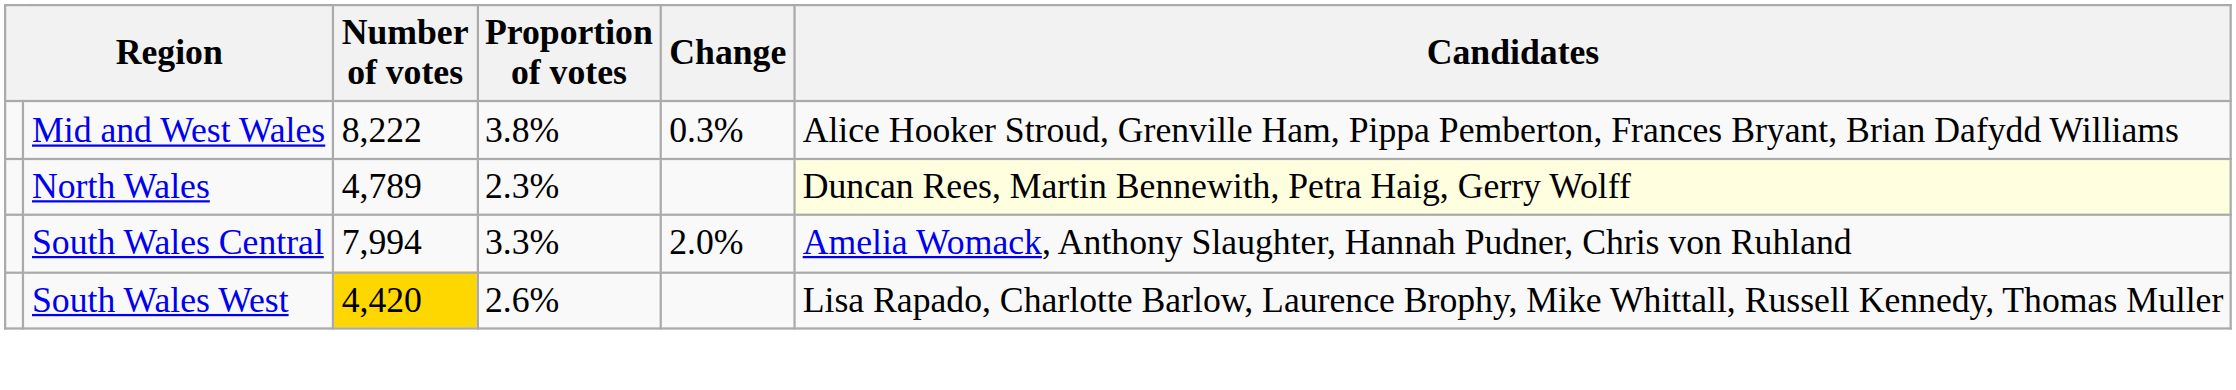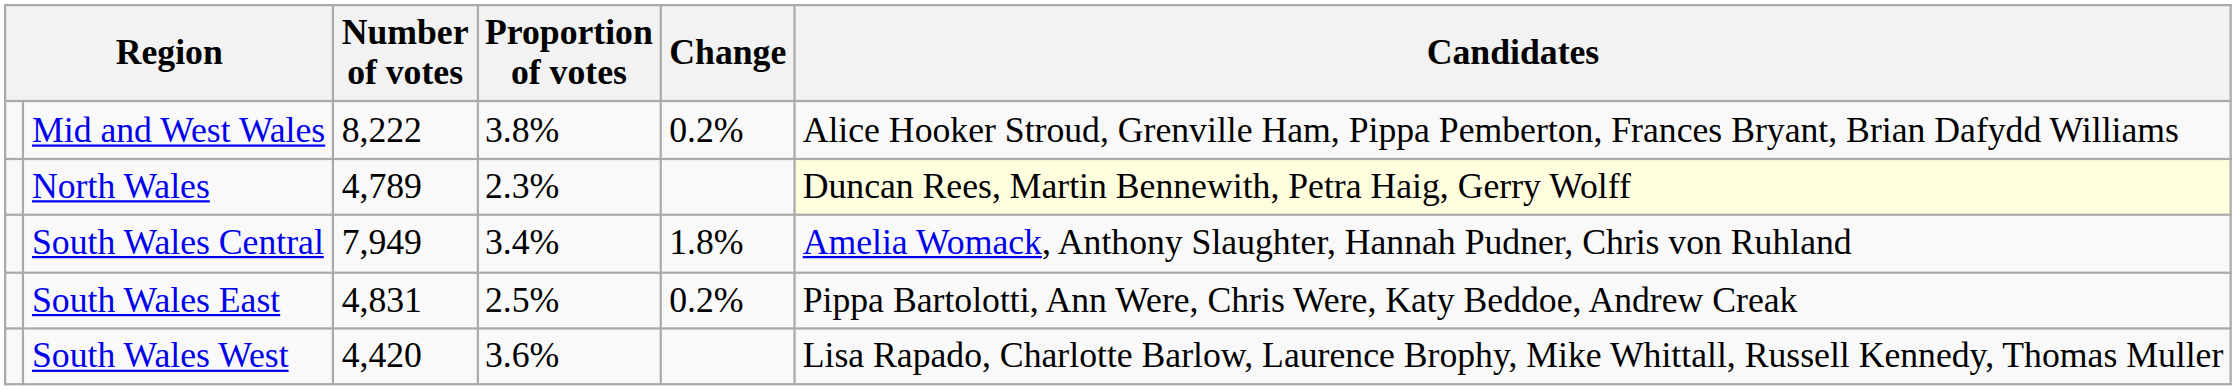(706, 129) 0.3% -> (706, 129) 0.2%
(382, 242) 7,994 -> (382, 242) 7,949
(522, 242) 3.3% -> (522, 242) 3.4%
(706, 242) 2.0% -> (706, 242) 1.8%
+ row: (156, 299)
(382, 299) gold background -> (382, 355) no background
(522, 299) 2.6% -> (522, 355) 3.6%
